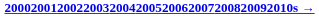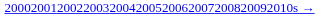(160, 8) bold -> (160, 8) normal
